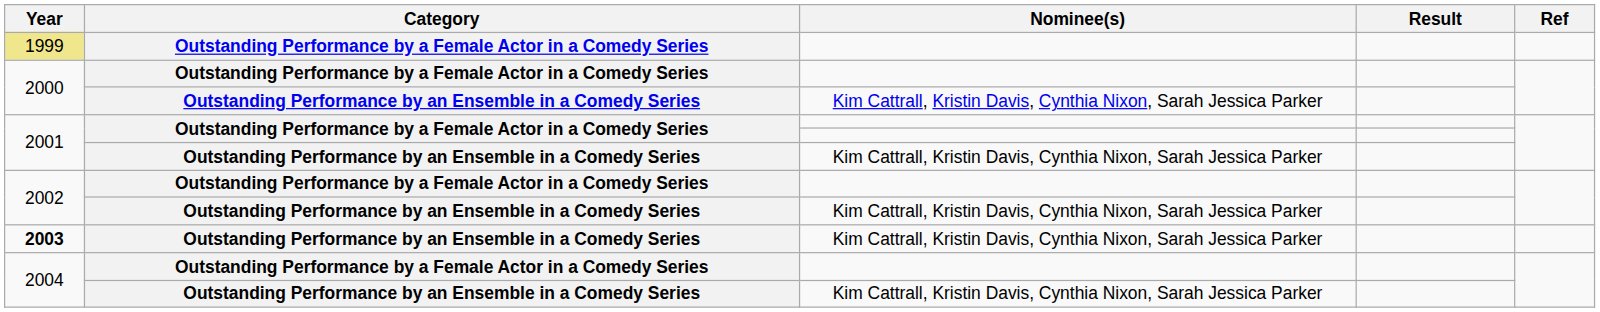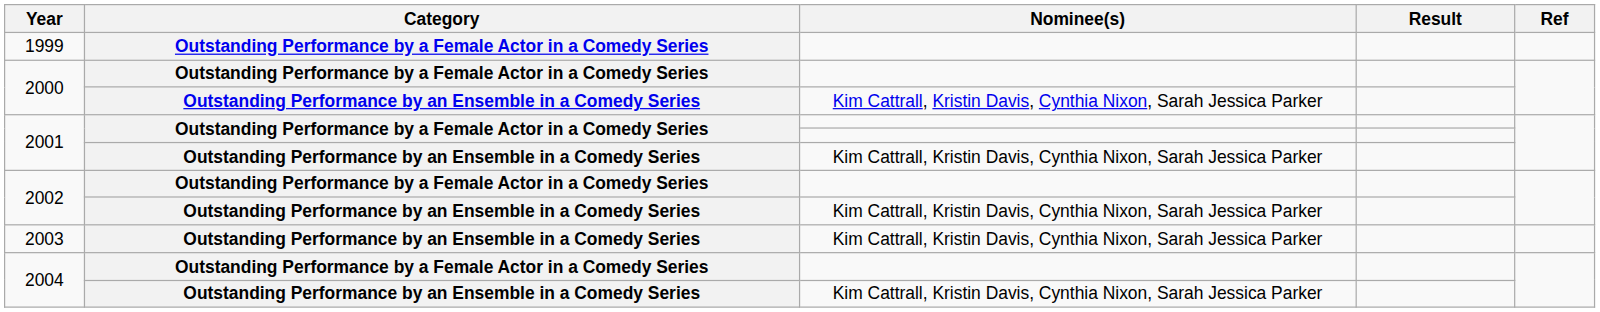(44, 46) khaki background -> (44, 46) no background
(44, 239) bold -> (44, 239) normal
